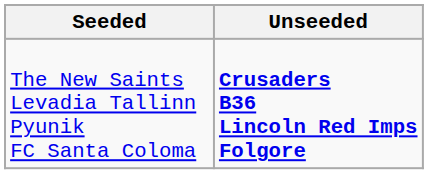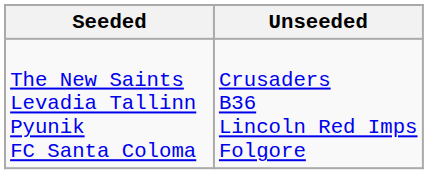(318, 116) bold -> (318, 116) normal
